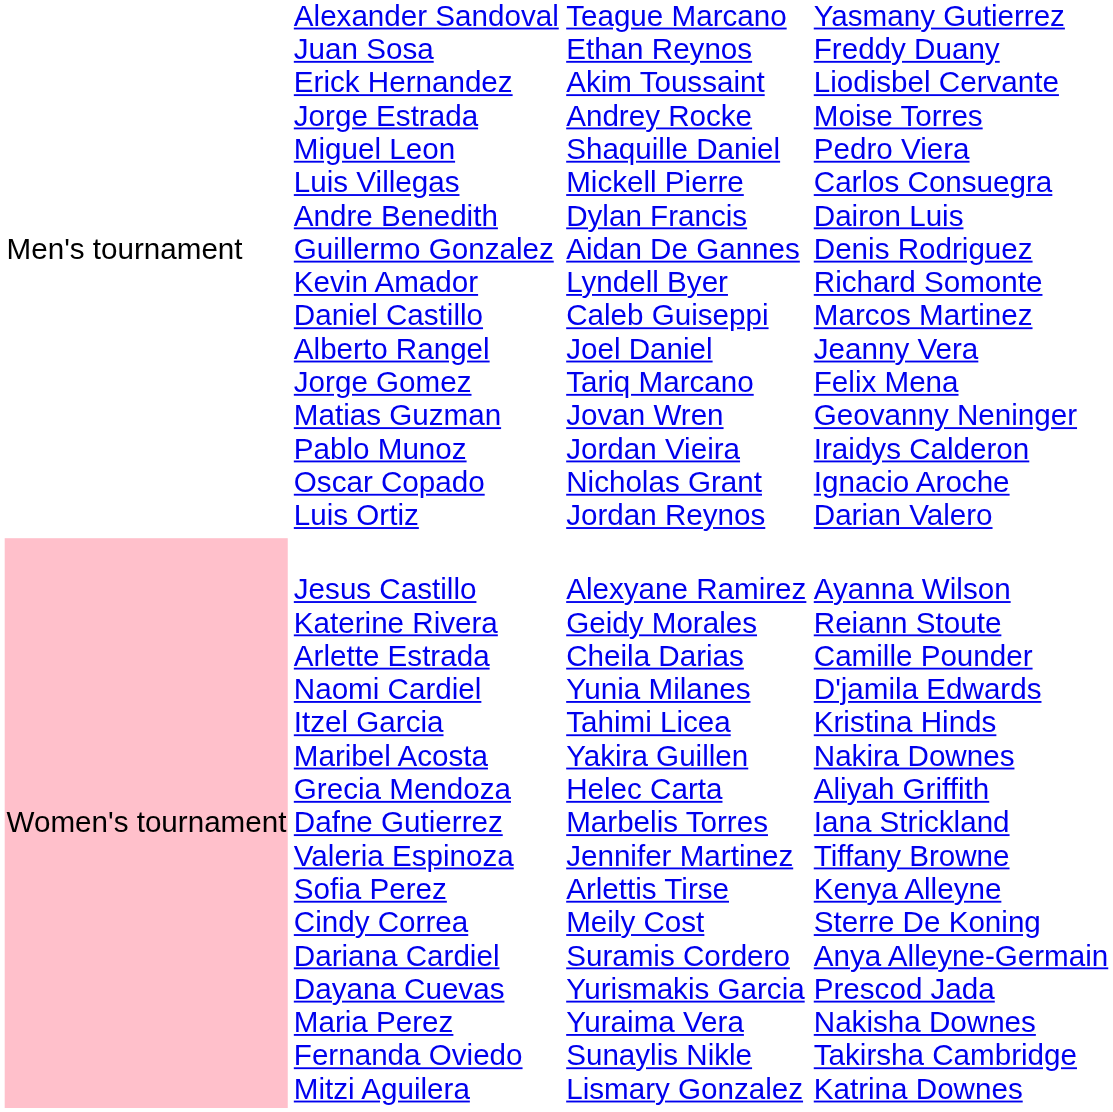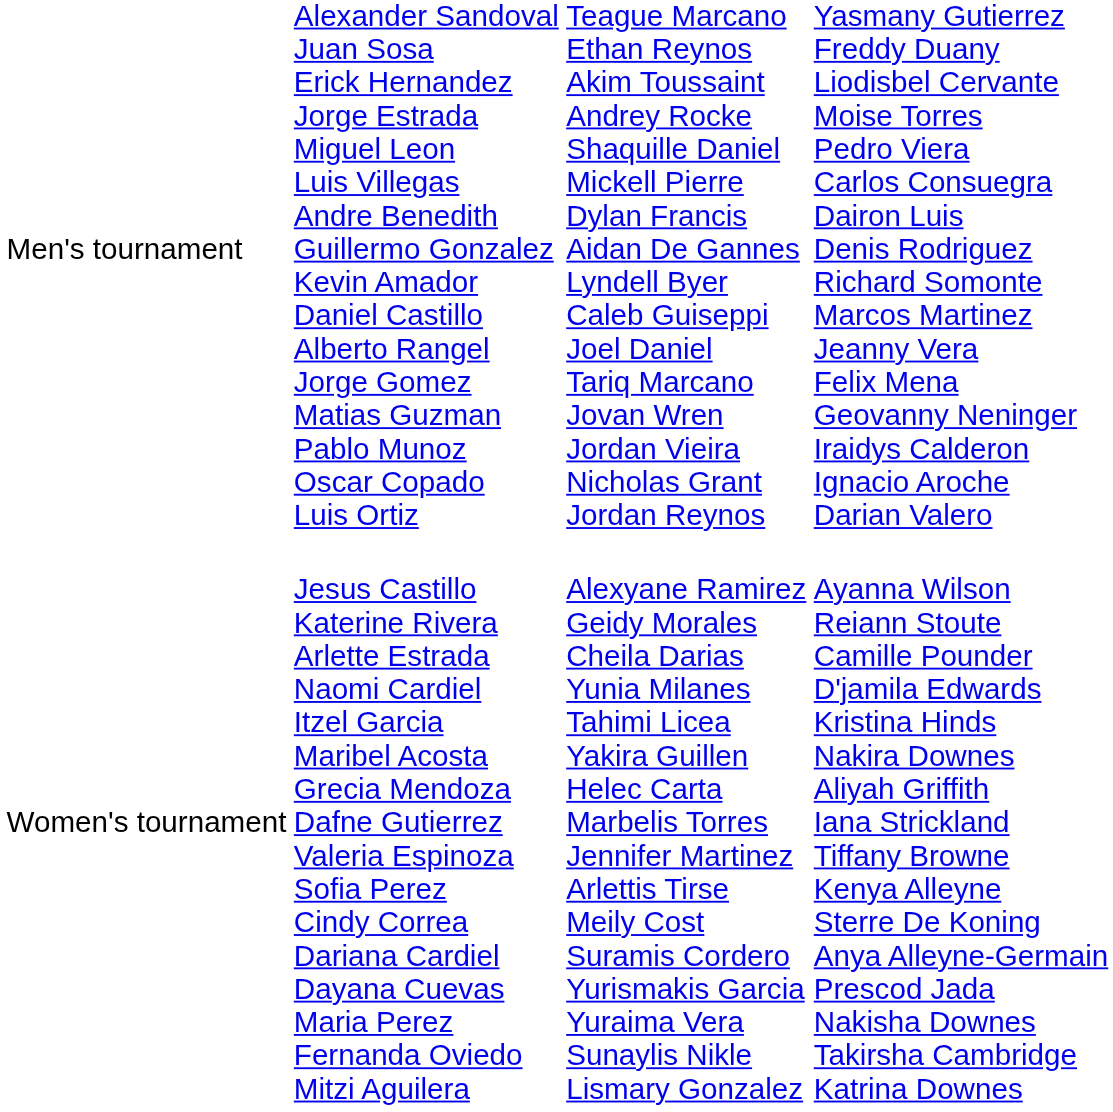(146, 822) pink background -> (146, 822) no background
